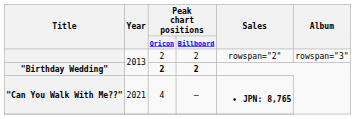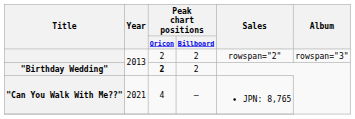(196, 69) bold -> (196, 69) normal
(255, 99) bold -> (255, 99) normal
